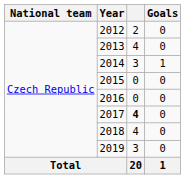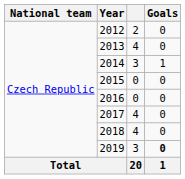(136, 115) bold -> (136, 115) normal
(163, 148) normal -> (163, 148) bold
